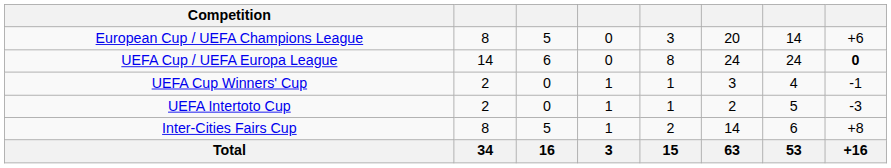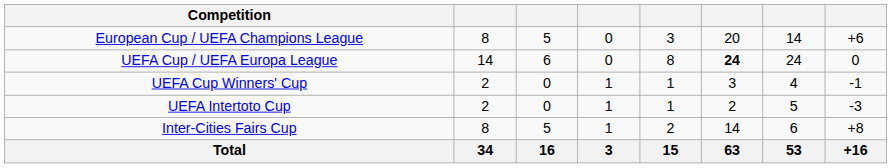(732, 60) normal -> (732, 60) bold
(856, 60) bold -> (856, 60) normal
